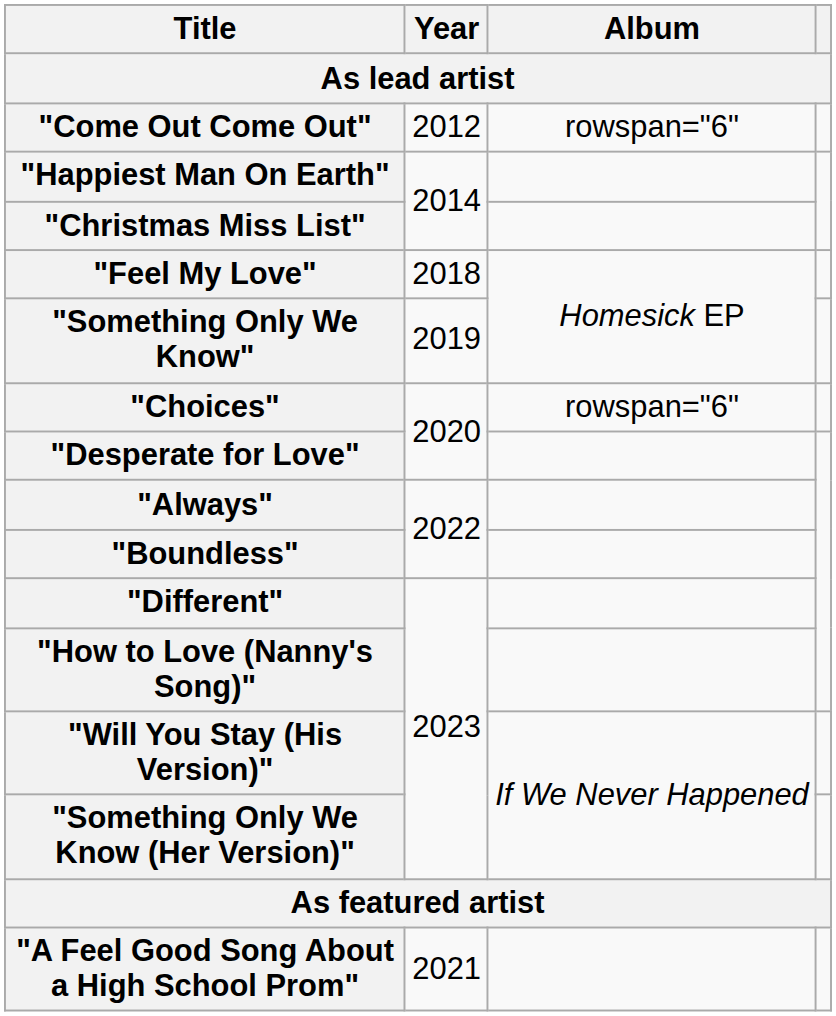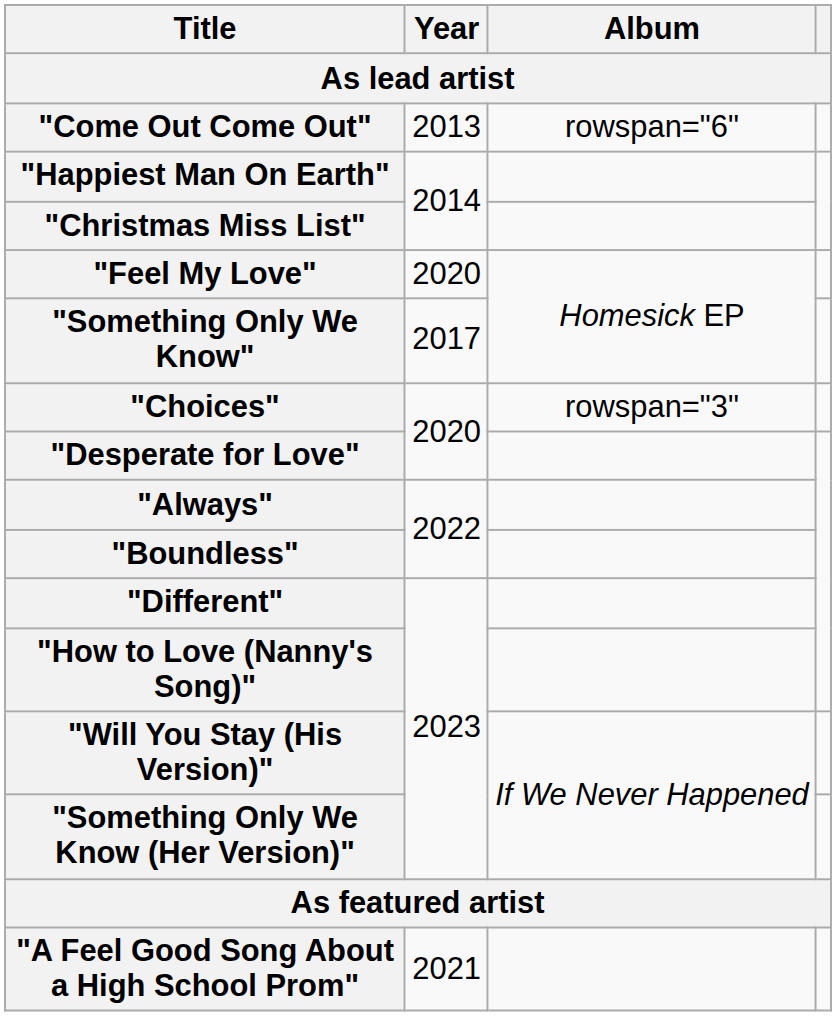(447, 126) 2012 -> (447, 126) 2013
(447, 273) 2018 -> (447, 273) 2020
(447, 340) 2019 -> (447, 340) 2017
(652, 406) rowspan="6" -> (652, 406) rowspan="3"
